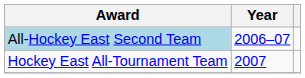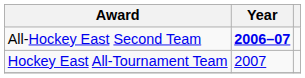(104, 38) lightblue background -> (104, 38) no background
(262, 38) normal -> (262, 38) bold
